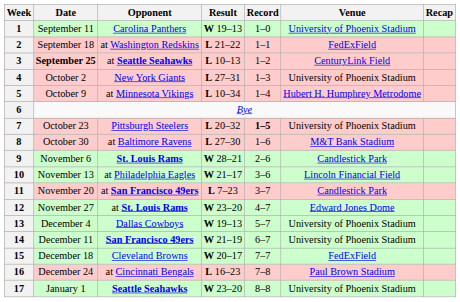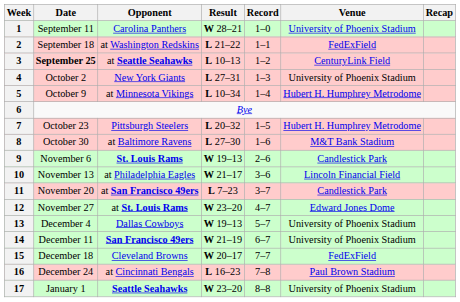(223, 28) W 19–13 -> (223, 28) W 28–21
(263, 126) bold -> (263, 126) normal
(352, 126) University of Phoenix Stadium -> (352, 126) Hubert H. Humphrey Metrodome
(223, 158) W 28–21 -> (223, 158) W 19–13
